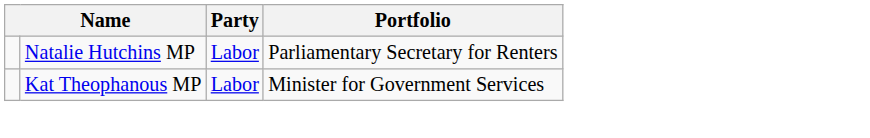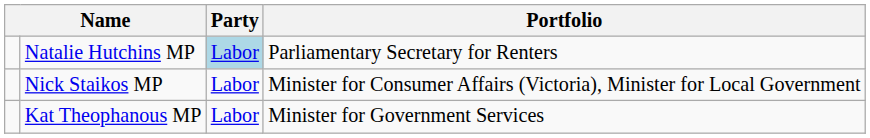(235, 52) no background -> (235, 52) lightblue background
+ row: (94, 84)
